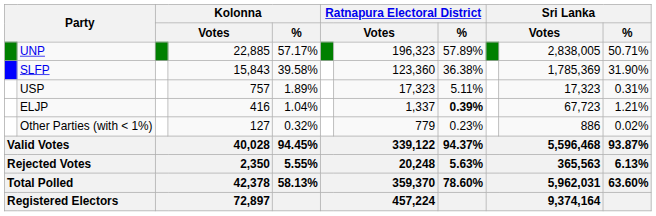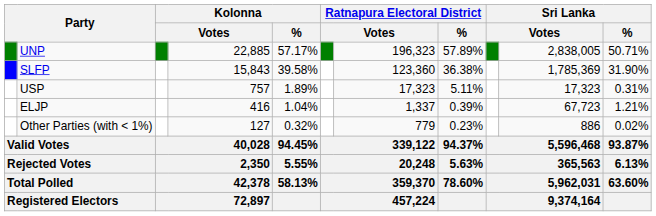(466, 107) bold -> (466, 107) normal
